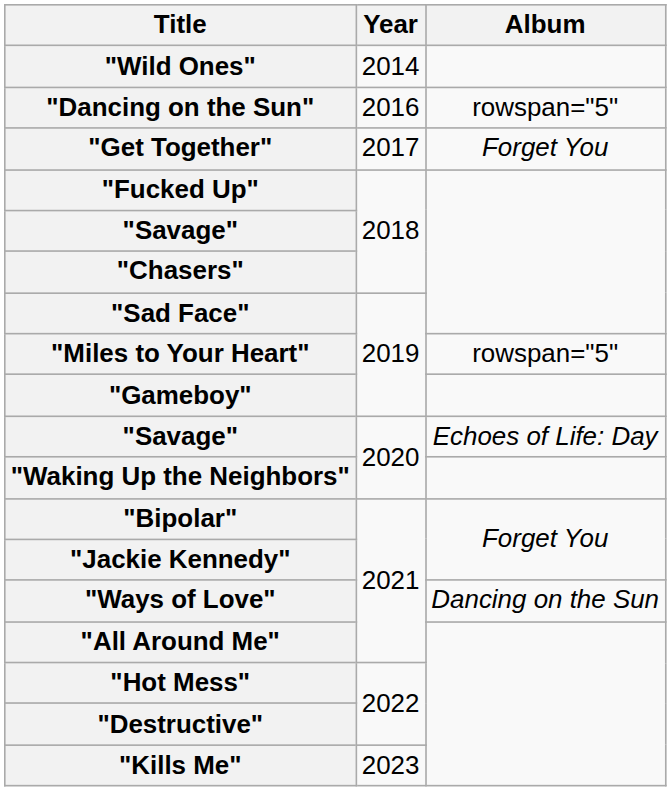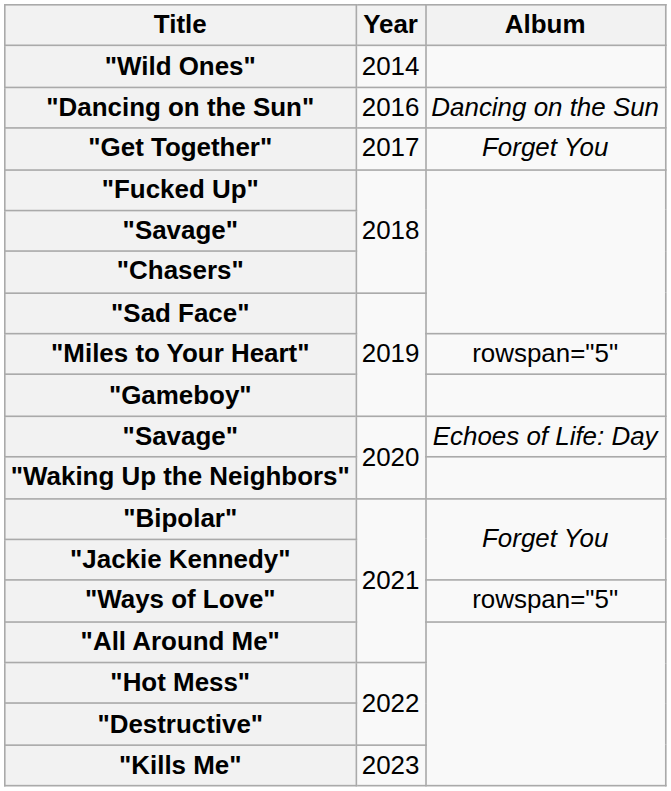(545, 107) rowspan="5" -> (545, 107) Dancing on the Sun
(545, 600) Dancing on the Sun -> (545, 600) rowspan="5"
